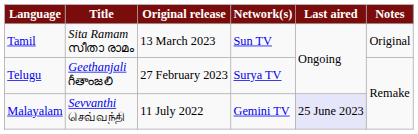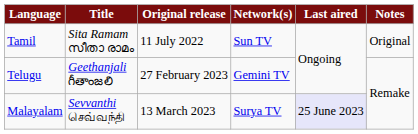(178, 40) 13 March 2023 -> (172, 40) 11 July 2022
(258, 75) Surya TV -> (262, 75) Gemini TV
(172, 111) 11 July 2022 -> (178, 111) 13 March 2023
(262, 111) Gemini TV -> (258, 111) Surya TV
